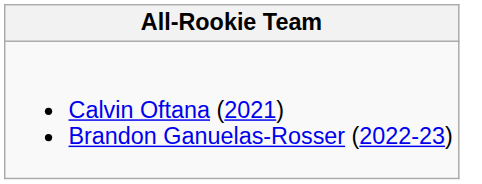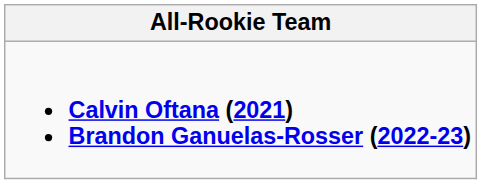(231, 123) normal -> (241, 123) bold
